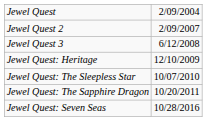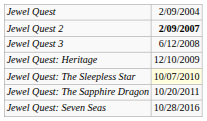(179, 28) normal -> (179, 28) bold
(177, 76) no background -> (177, 76) lightyellow background
